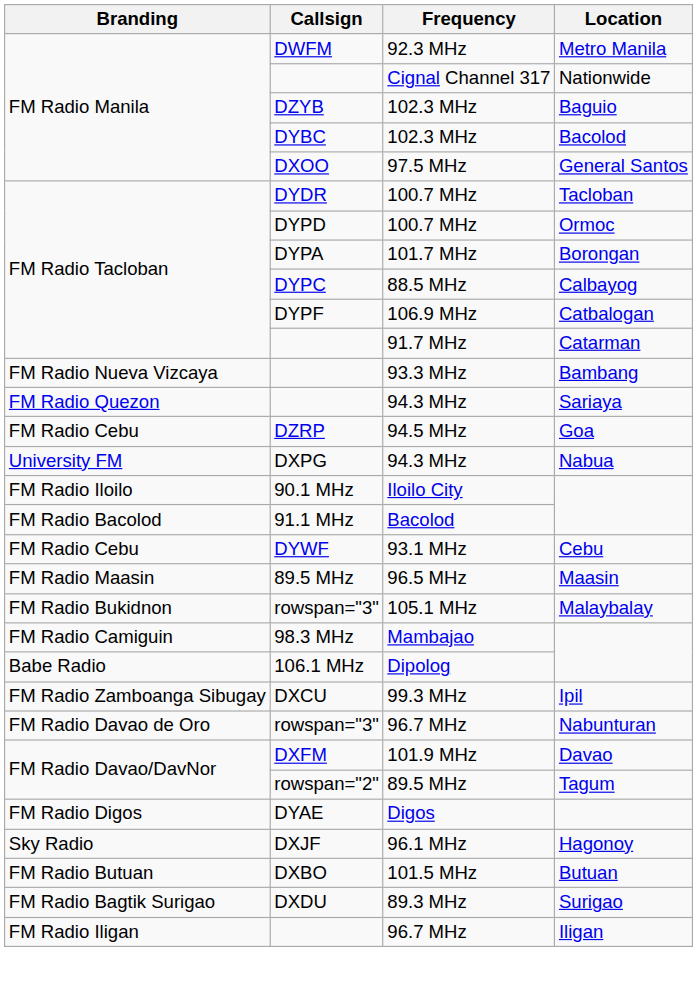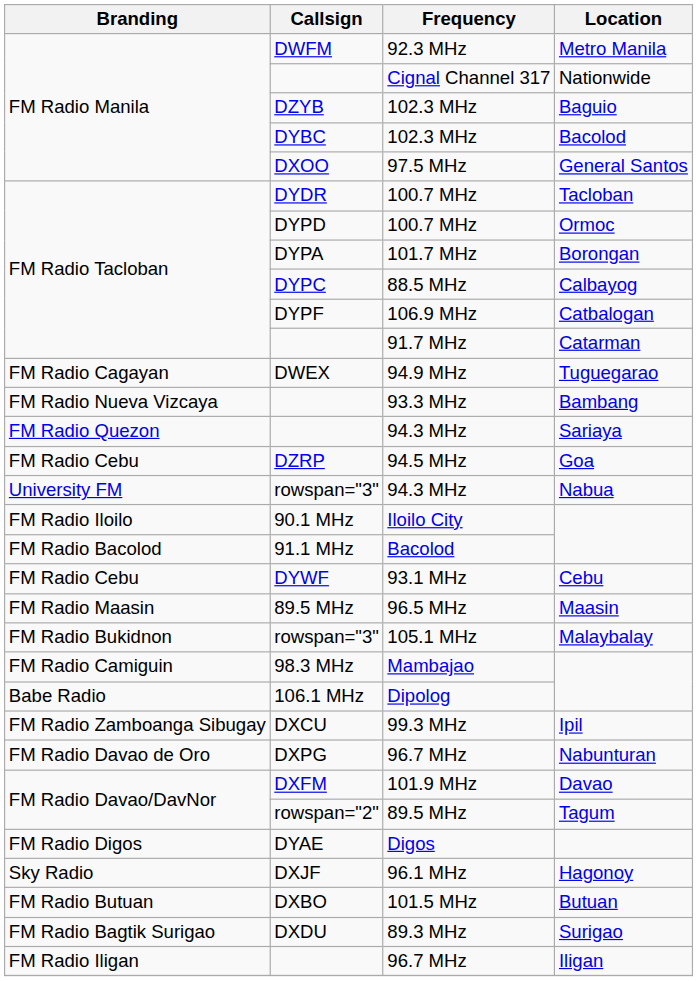+ row: (427, 372)
(301, 460) DXPG -> (327, 490) rowspan="3"
(327, 725) rowspan="3" -> (301, 755) DXPG
